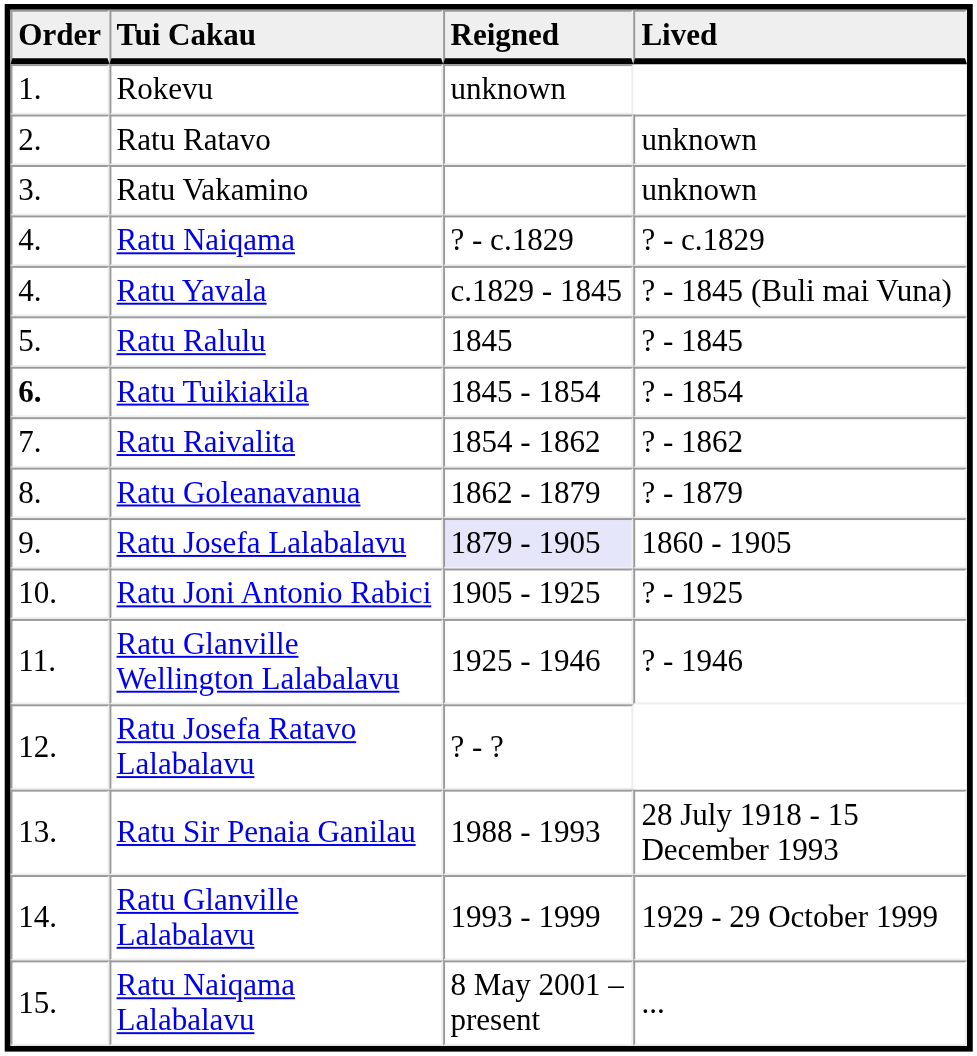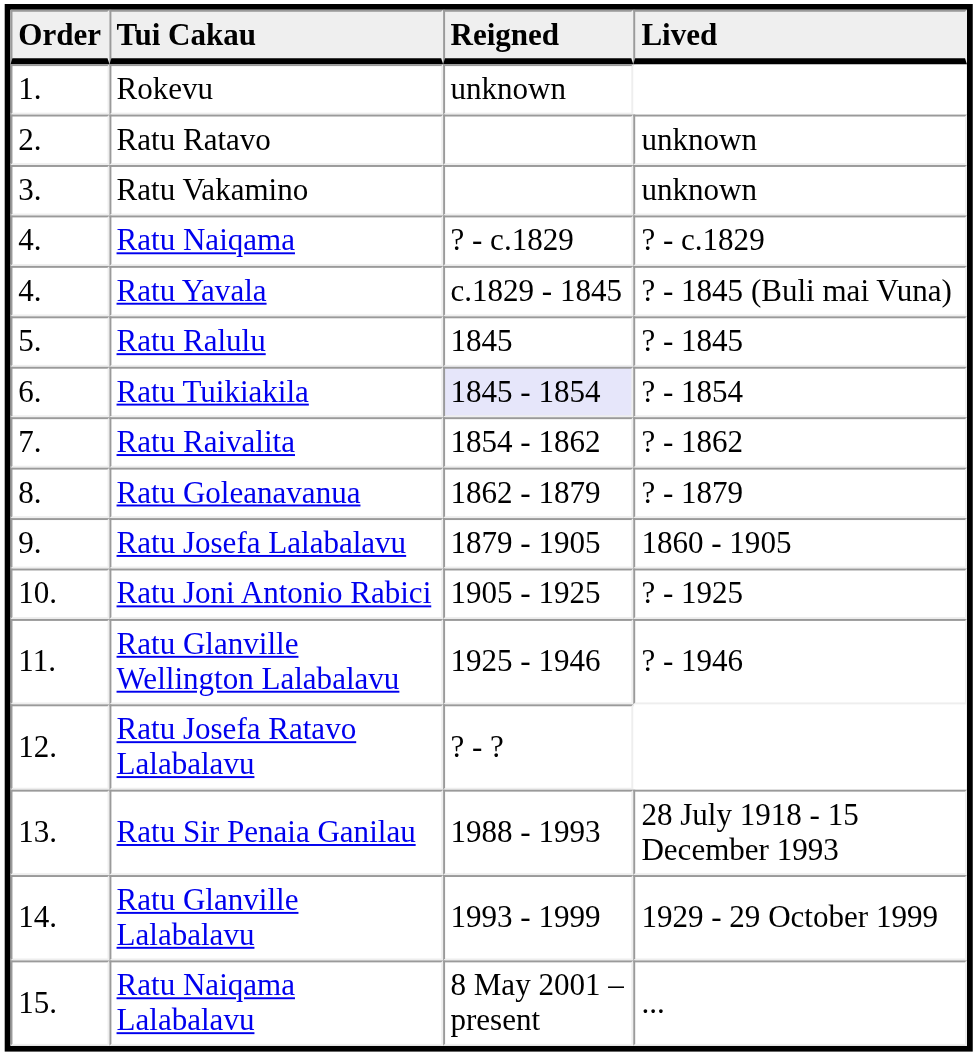(30, 391) bold -> (30, 391) normal
(525, 391) no background -> (525, 391) lavender background
(525, 542) lavender background -> (525, 542) no background
